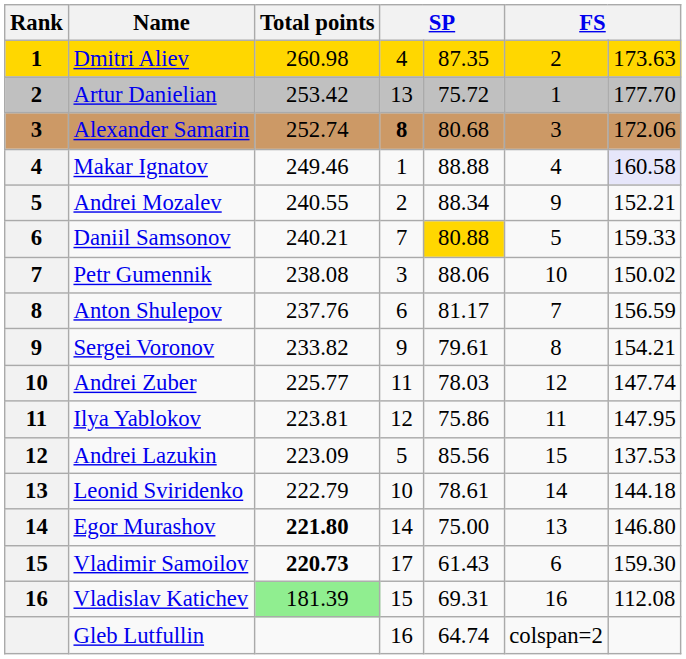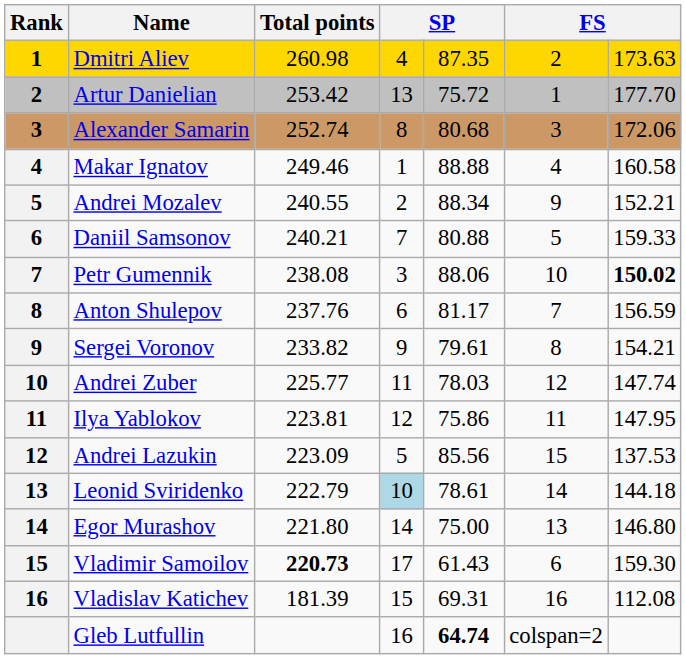(402, 130) bold -> (402, 130) normal
(645, 166) lavender background -> (645, 166) no background
(464, 238) gold background -> (464, 238) no background
(645, 274) normal -> (645, 274) bold
(402, 490) no background -> (402, 490) lightblue background
(317, 526) bold -> (317, 526) normal
(317, 599) lightgreen background -> (317, 599) no background
(464, 635) normal -> (464, 635) bold
